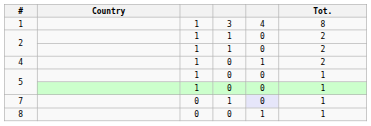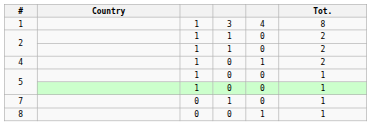(262, 101) lavender background -> (262, 101) no background
